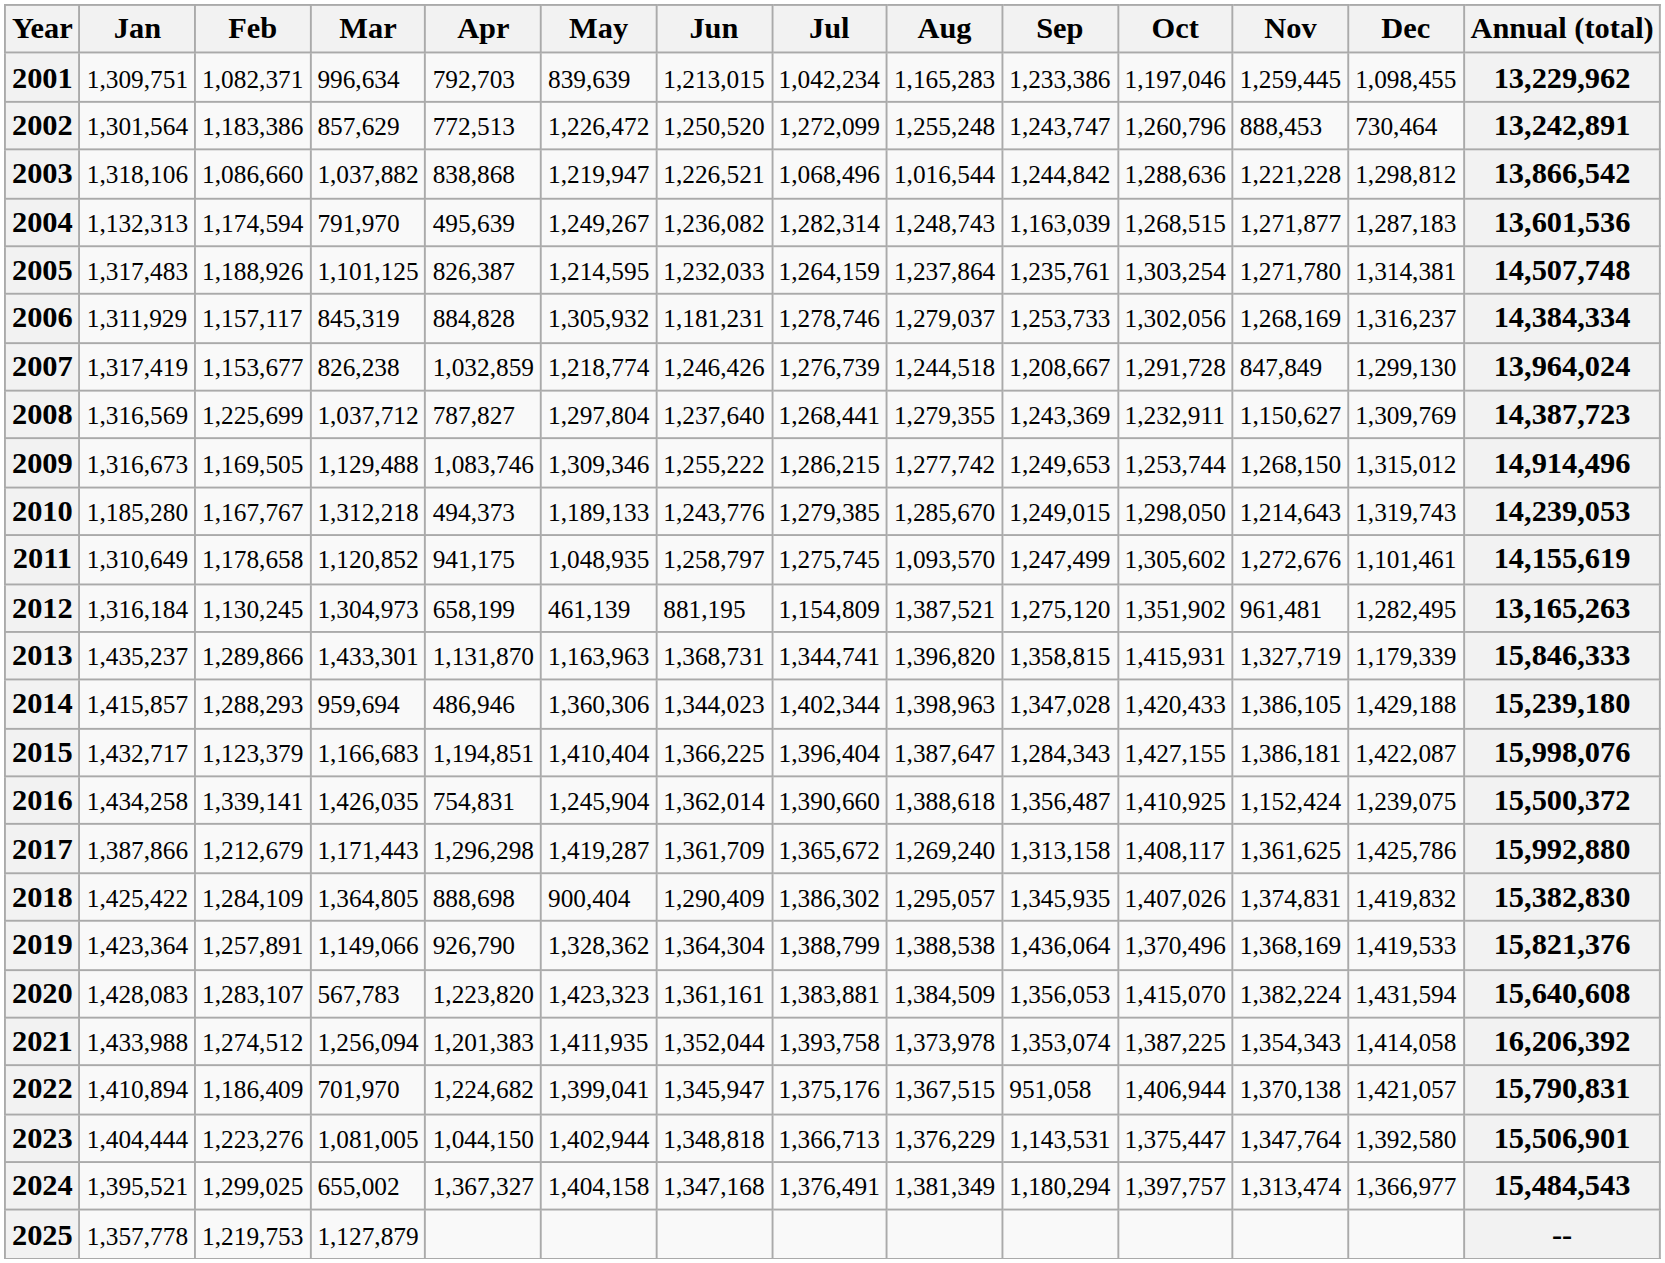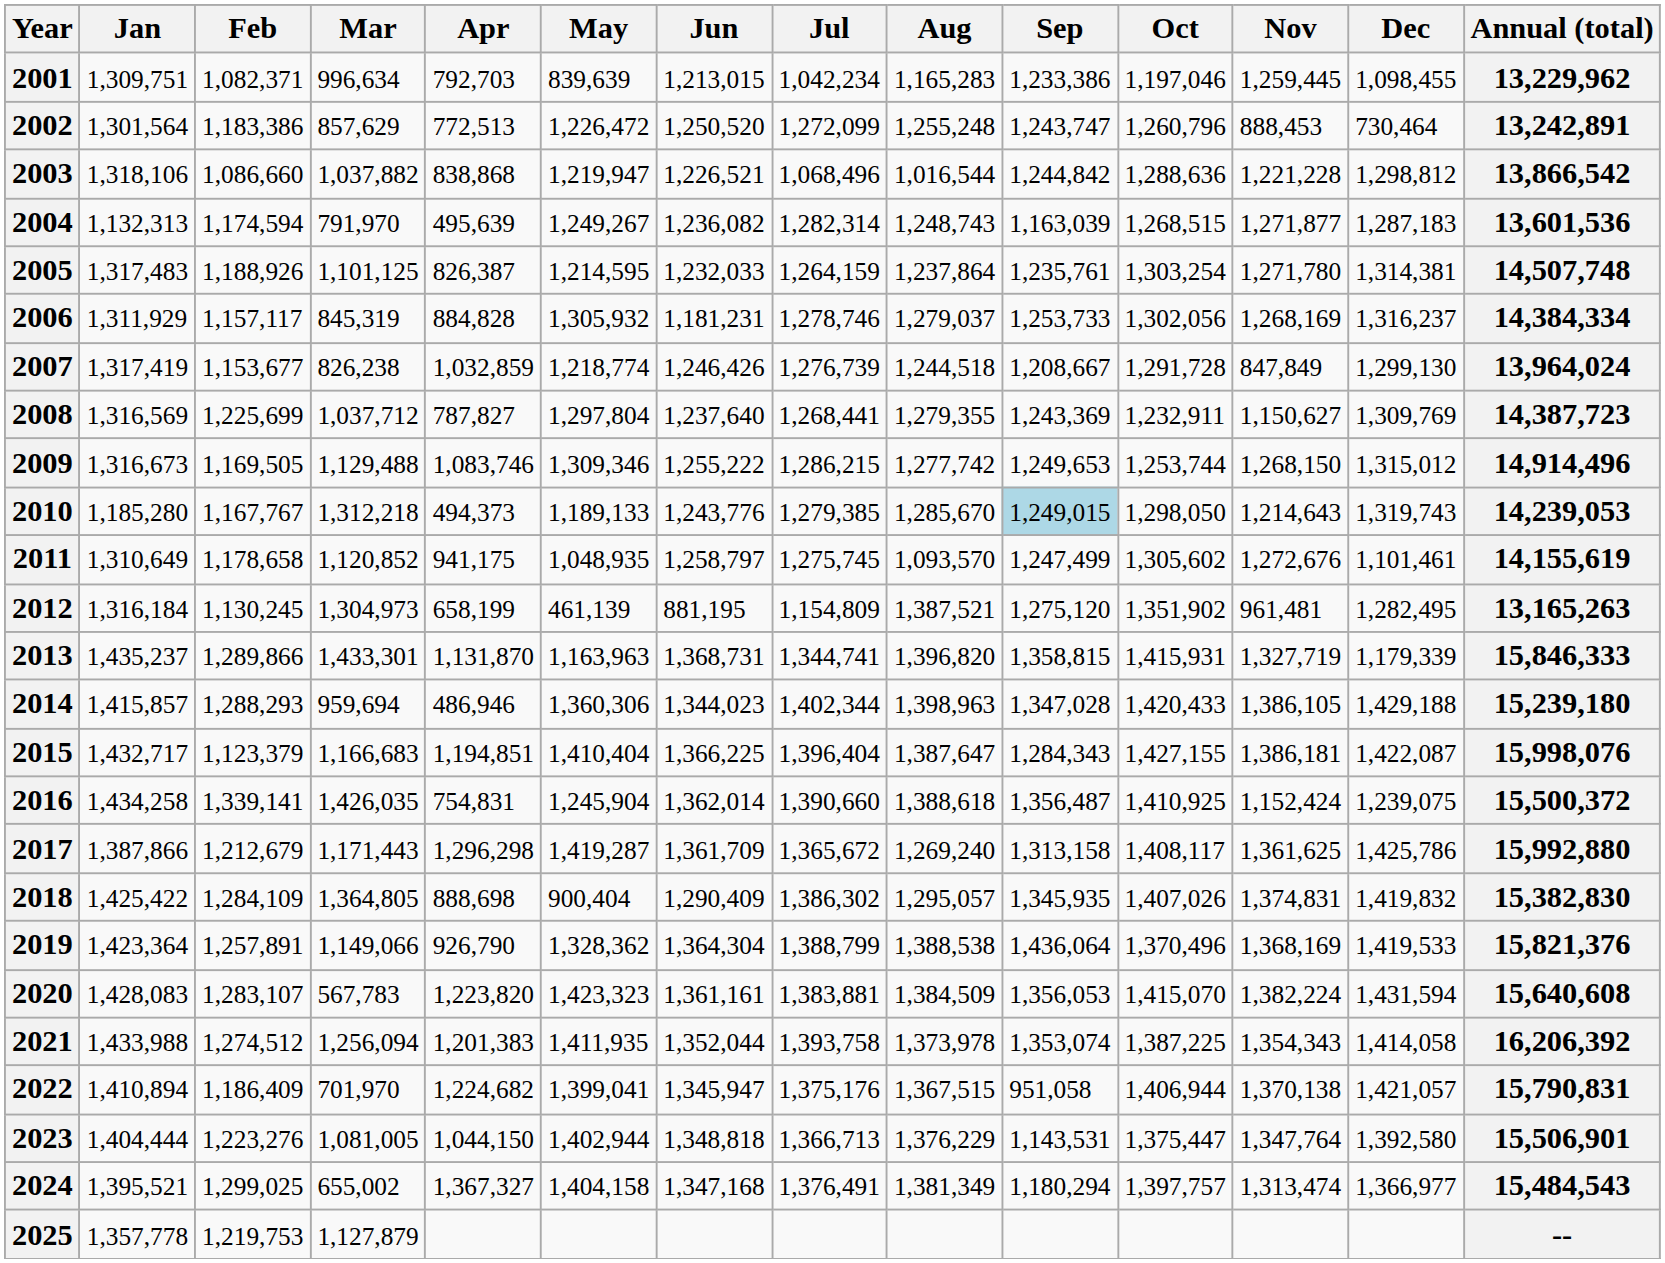(1060, 512) no background -> (1060, 512) lightblue background
